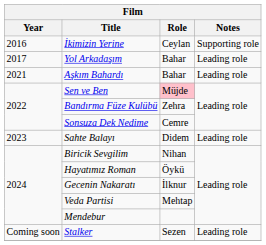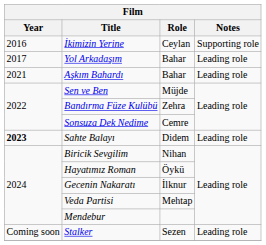(175, 91) pink background -> (175, 91) no background
(17, 138) normal -> (17, 138) bold
